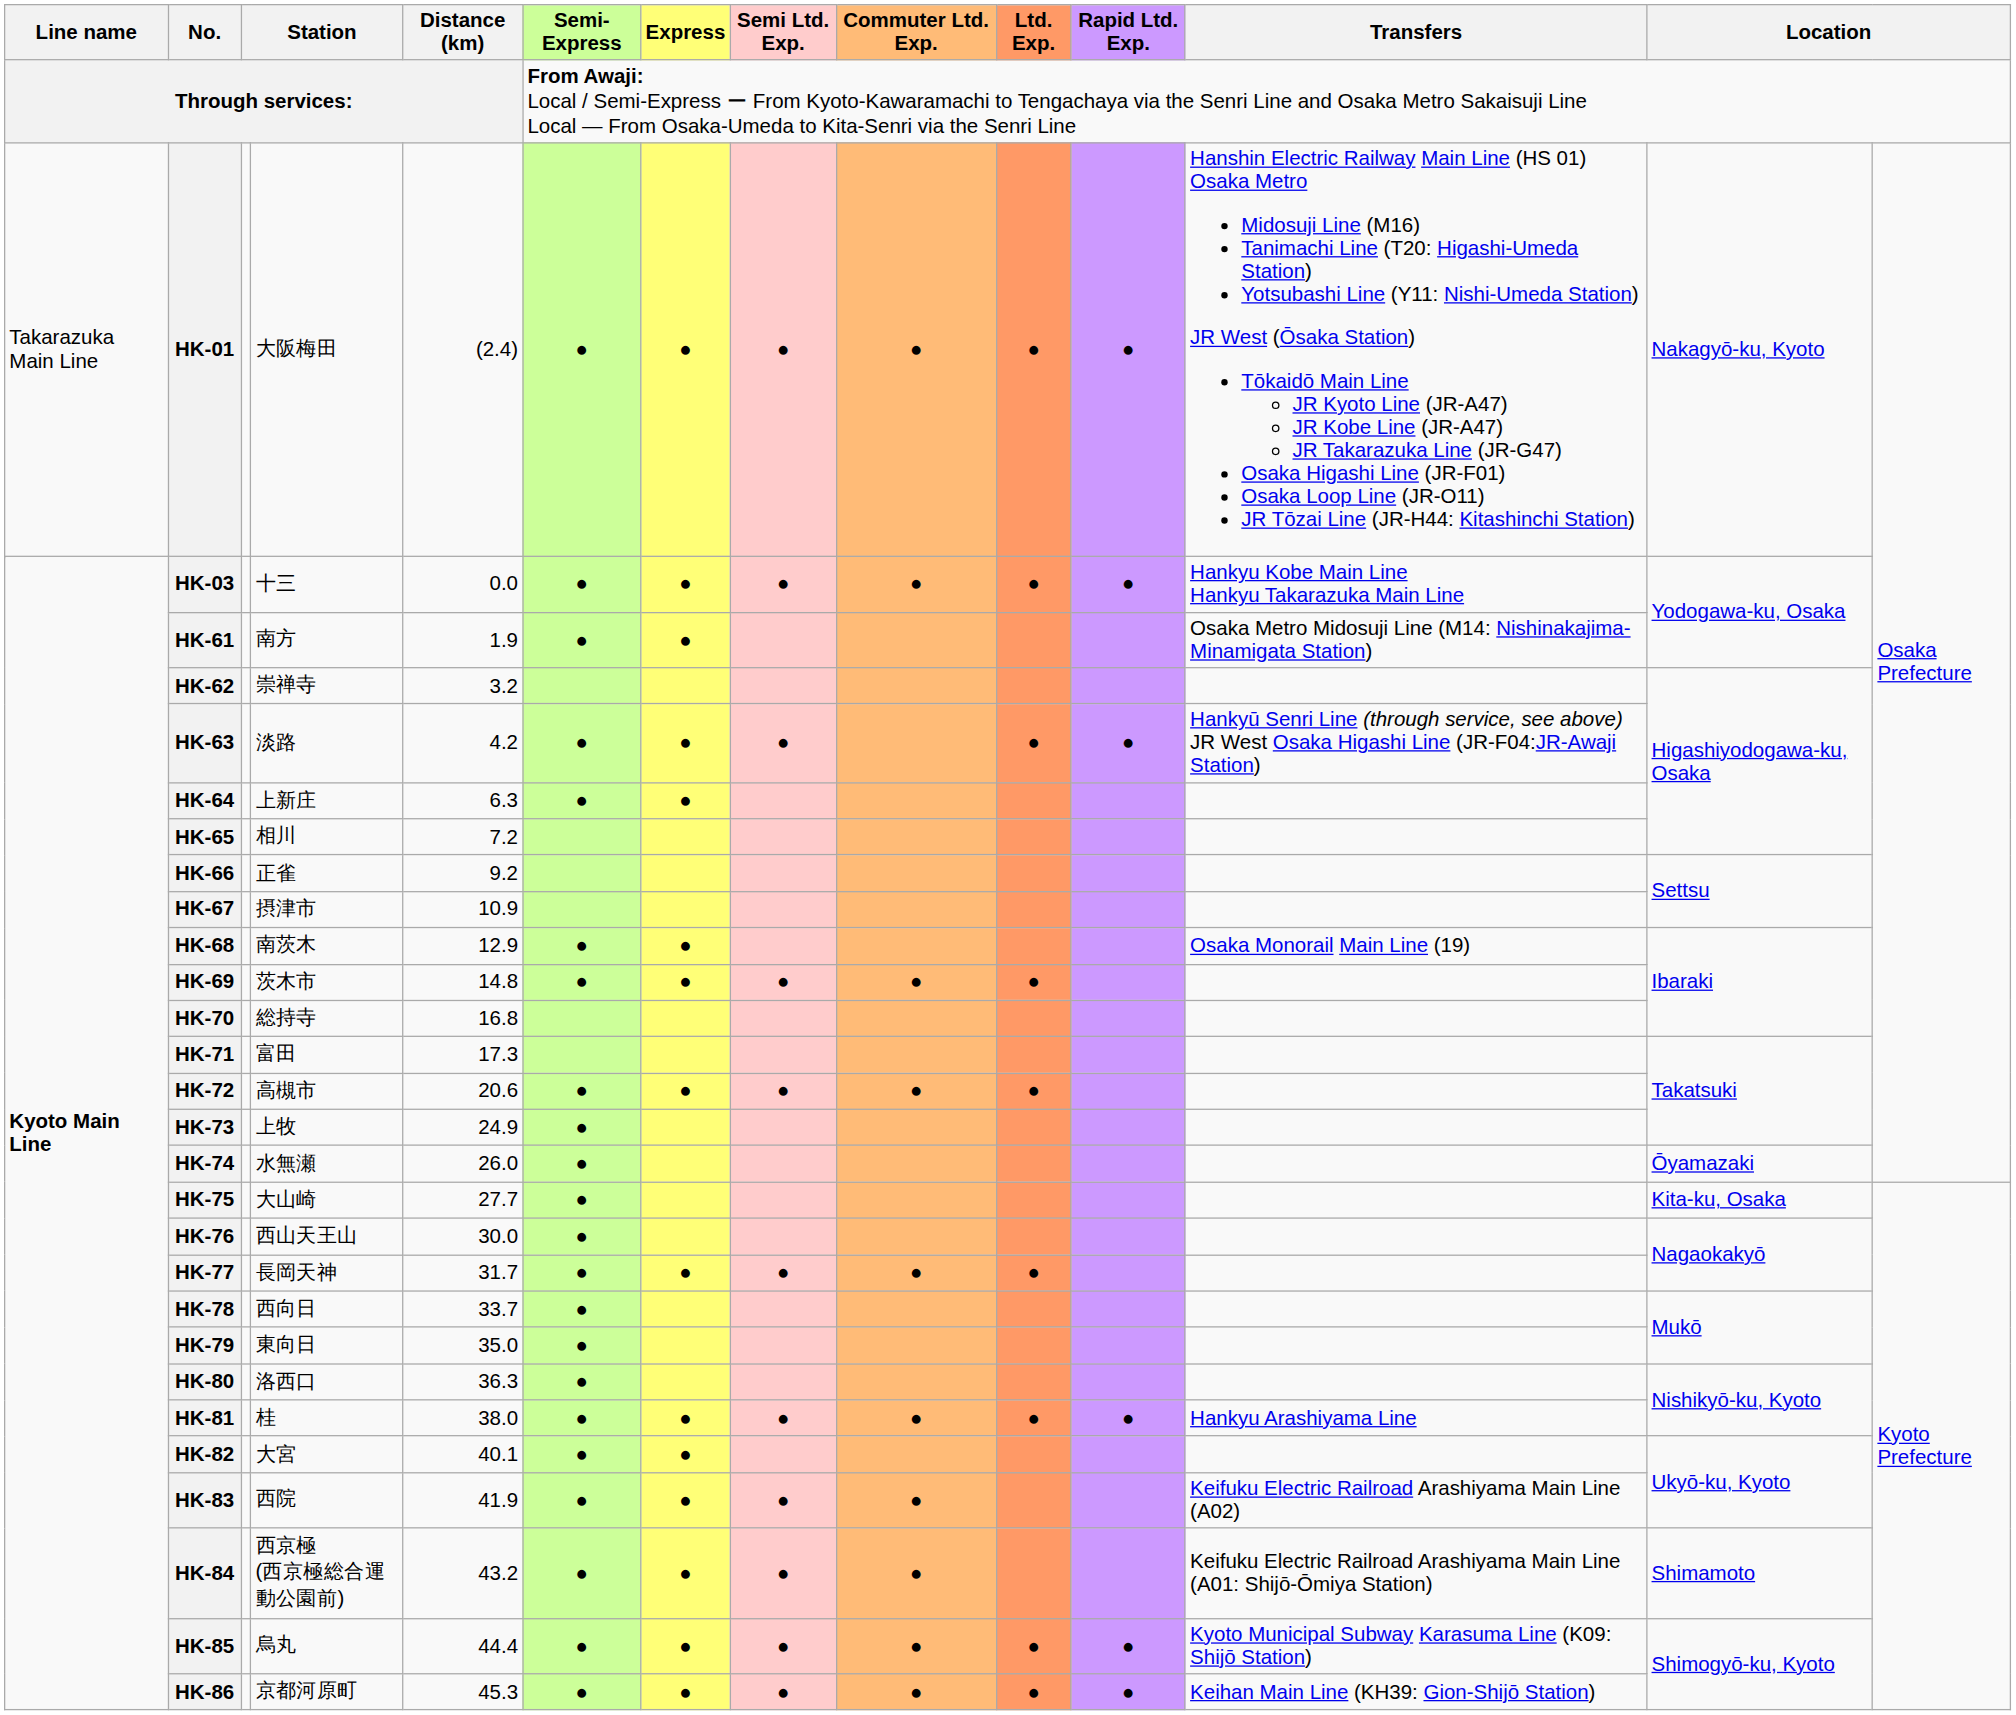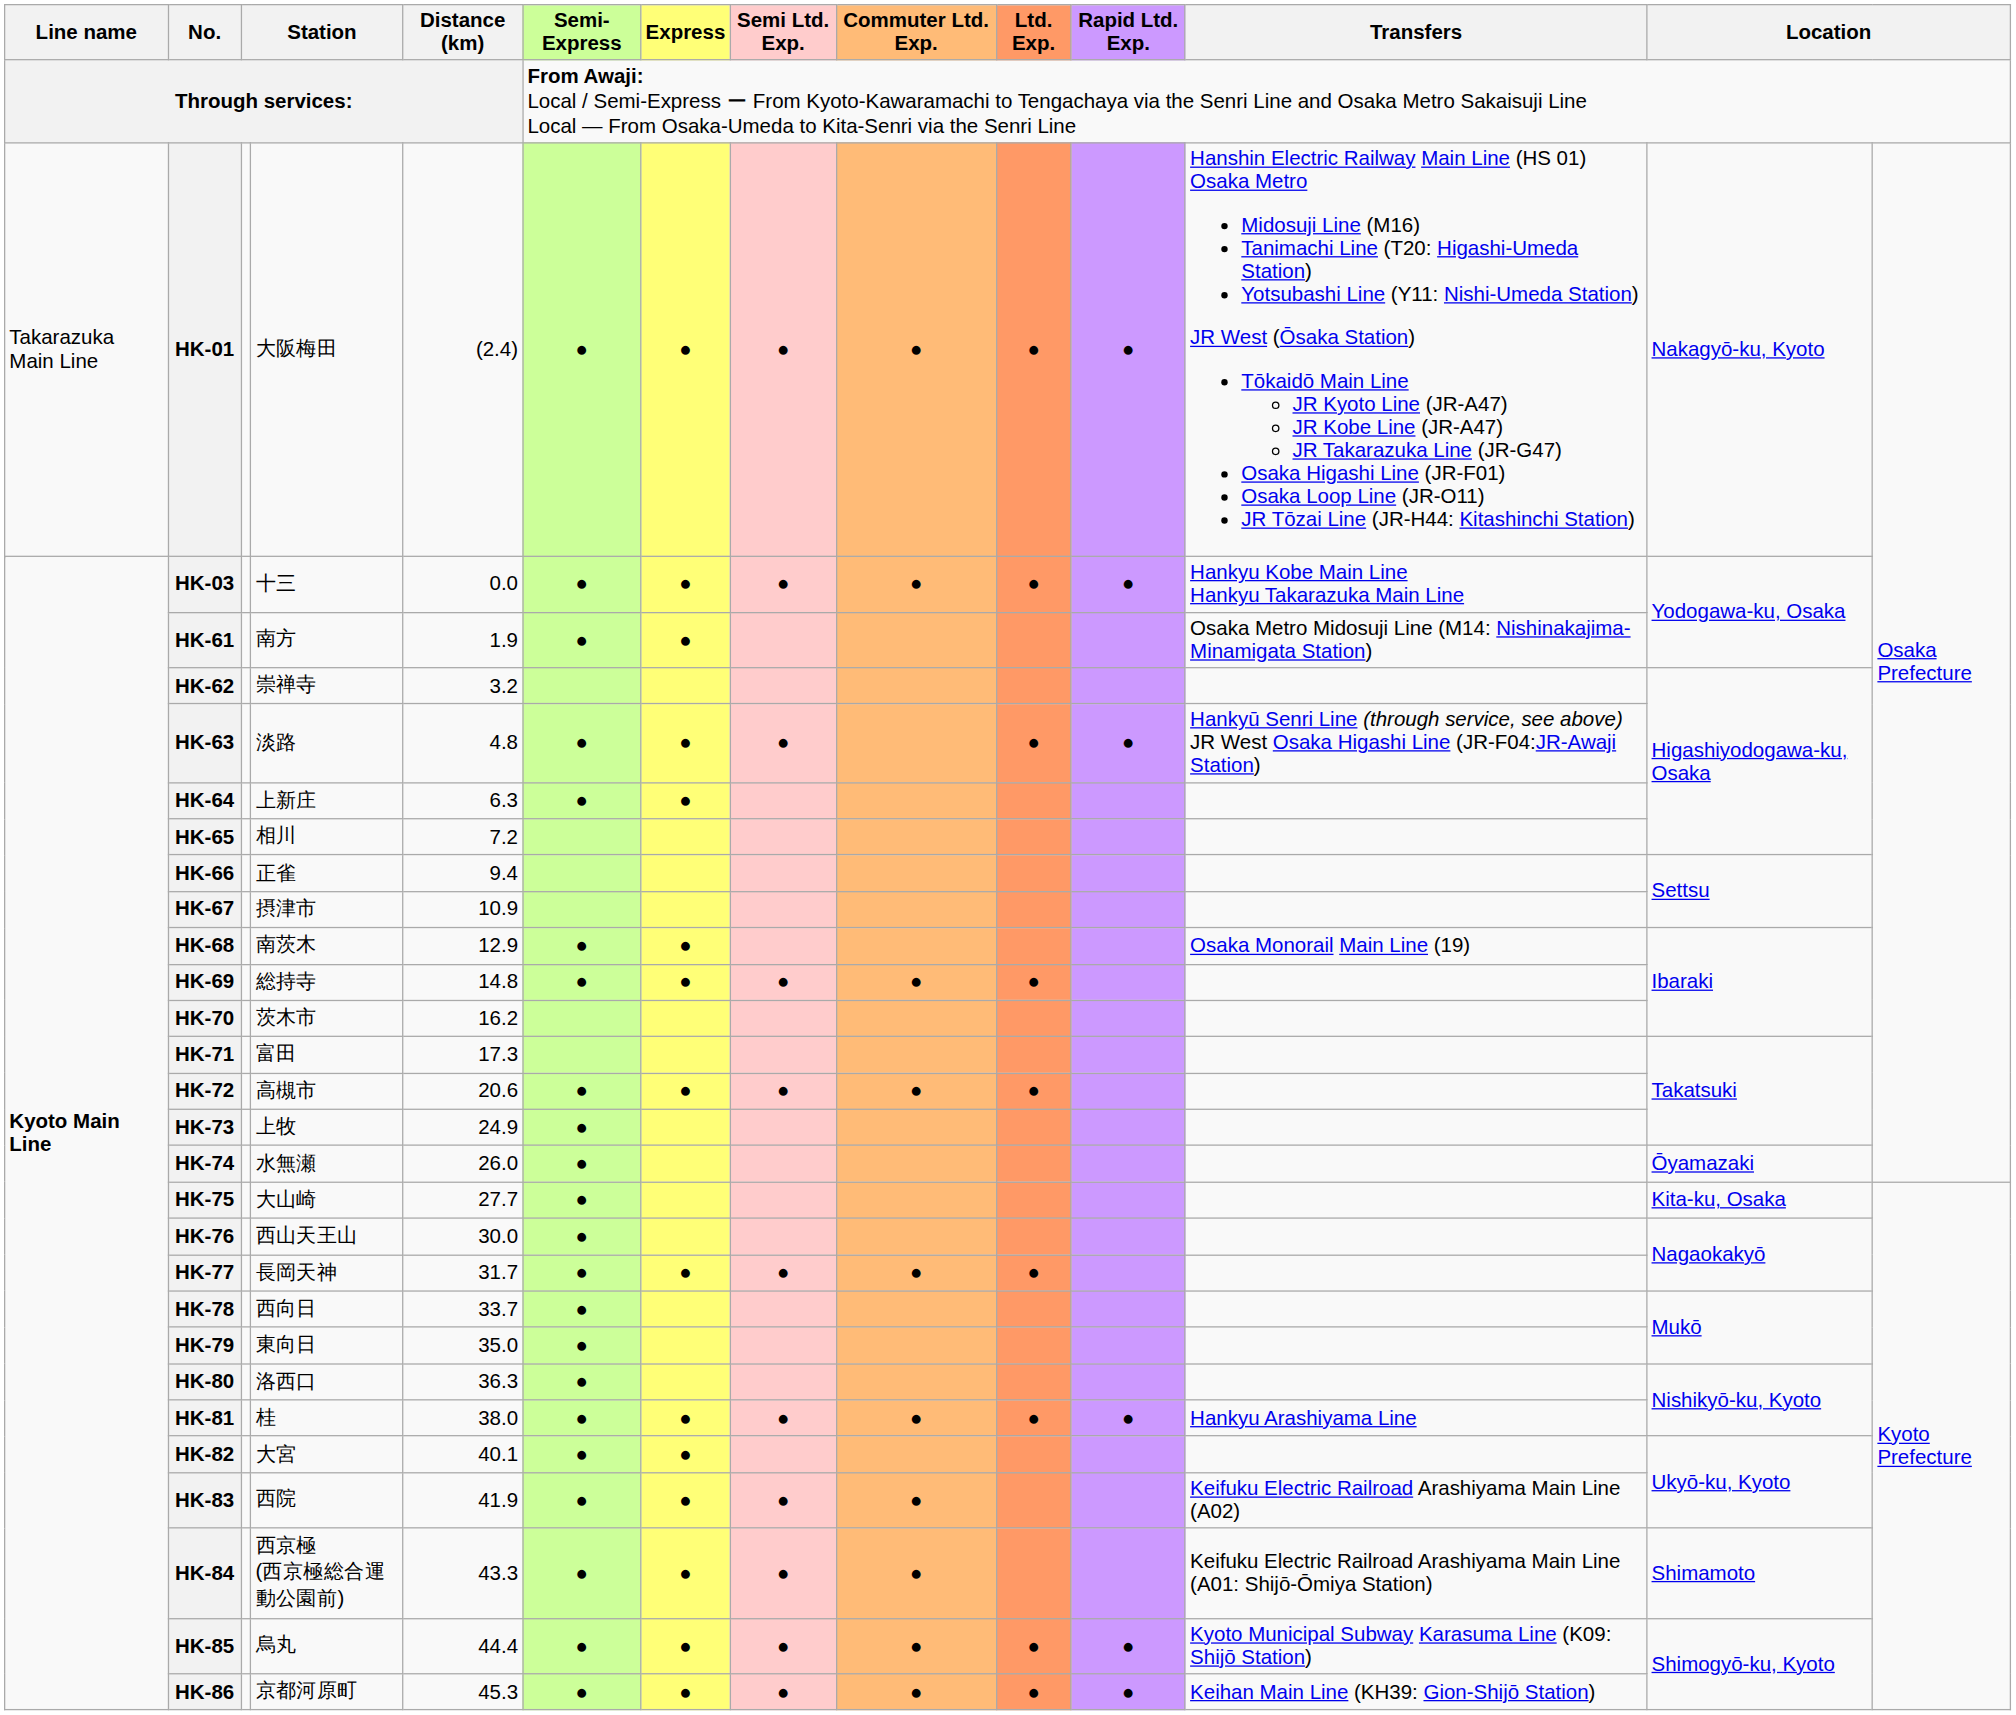(504, 742) 4.2 -> (504, 742) 4.8
(504, 873) 9.2 -> (504, 873) 9.4
(286, 981) 茨木市 -> (286, 981) 総持寺
(286, 1017) 総持寺 -> (286, 1017) 茨木市
(498, 1018) 16.8 -> (498, 1018) 16.2
(498, 1572) 43.2 -> (498, 1572) 43.3
